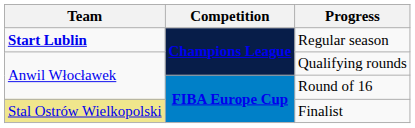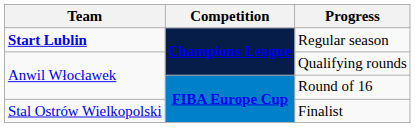(85, 110) khaki background -> (85, 110) no background
